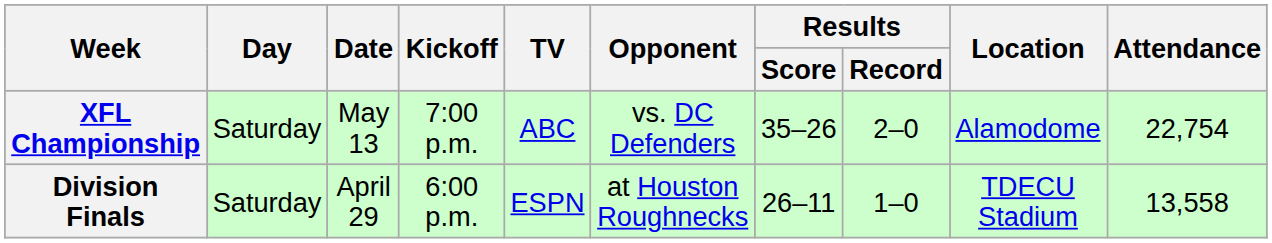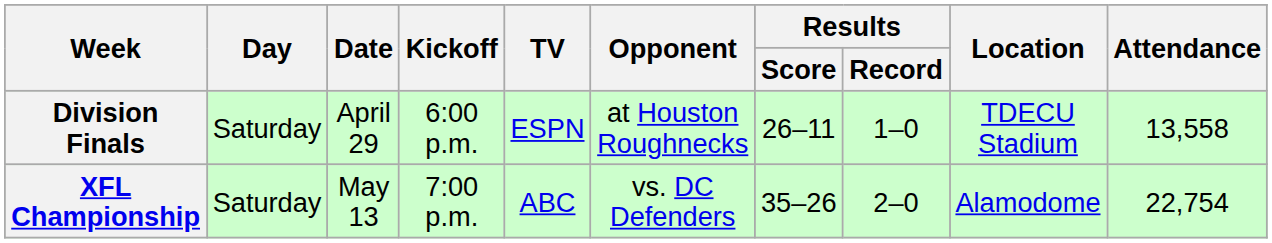rows swapped: (106, 201) <-> (106, 128)
